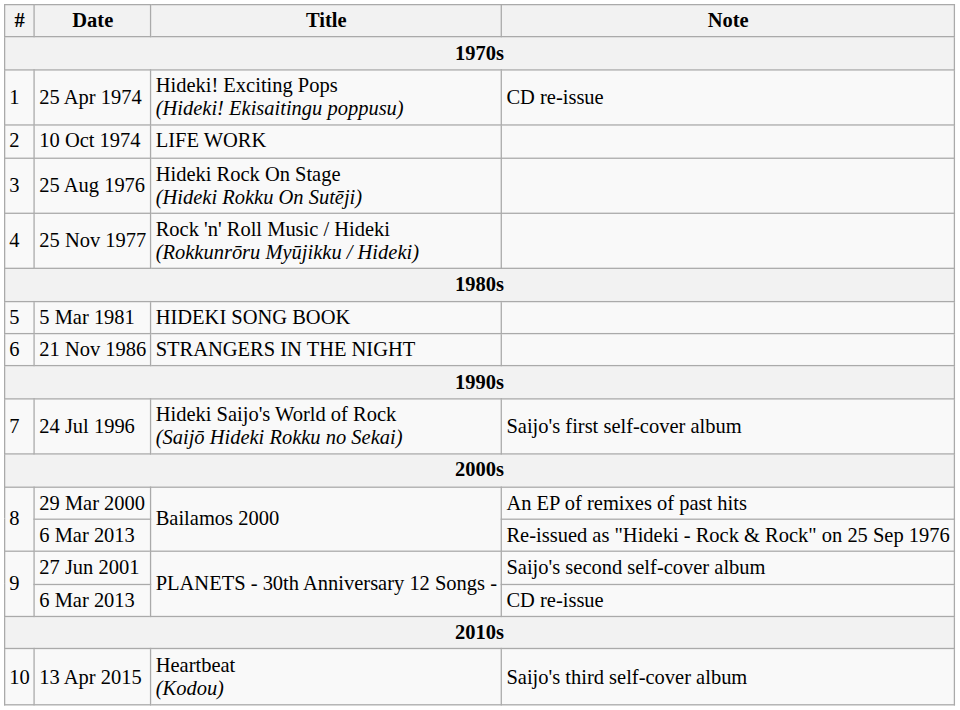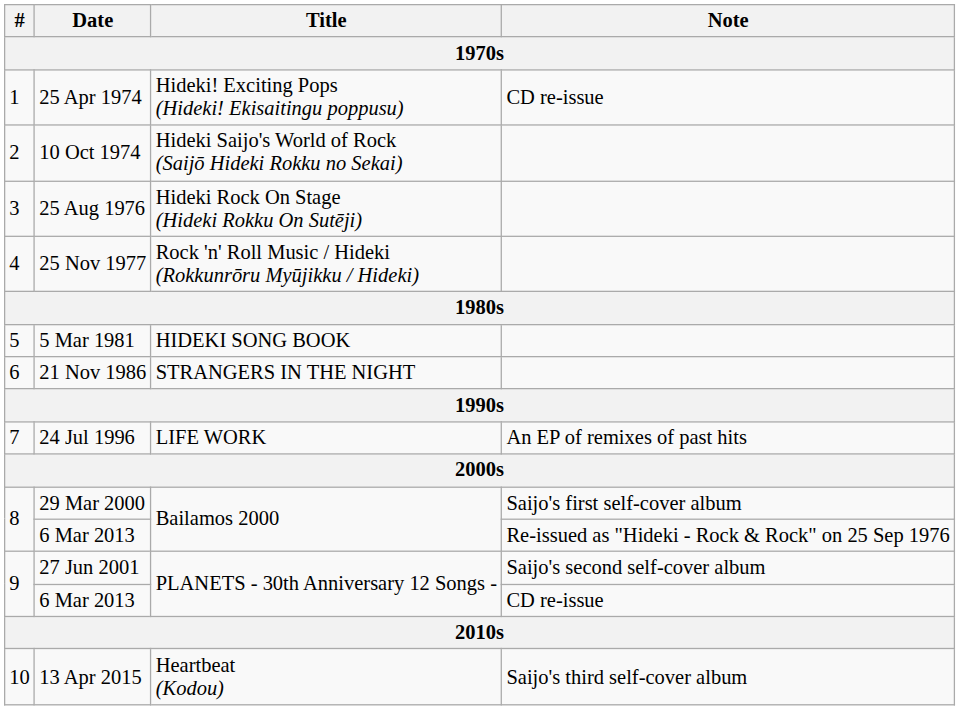(211, 141) LIFE WORK -> (279, 152) Hideki Saijo's World of Rock (Saijō Hideki Rokku no Sekai)
(279, 426) Hideki Saijo's World of Rock (Saijō Hideki Rokku no Sekai) -> (211, 437) LIFE WORK
(624, 426) Saijo's first self-cover album -> (627, 437) An EP of remixes of past hits
(627, 502) An EP of remixes of past hits -> (624, 502) Saijo's first self-cover album
